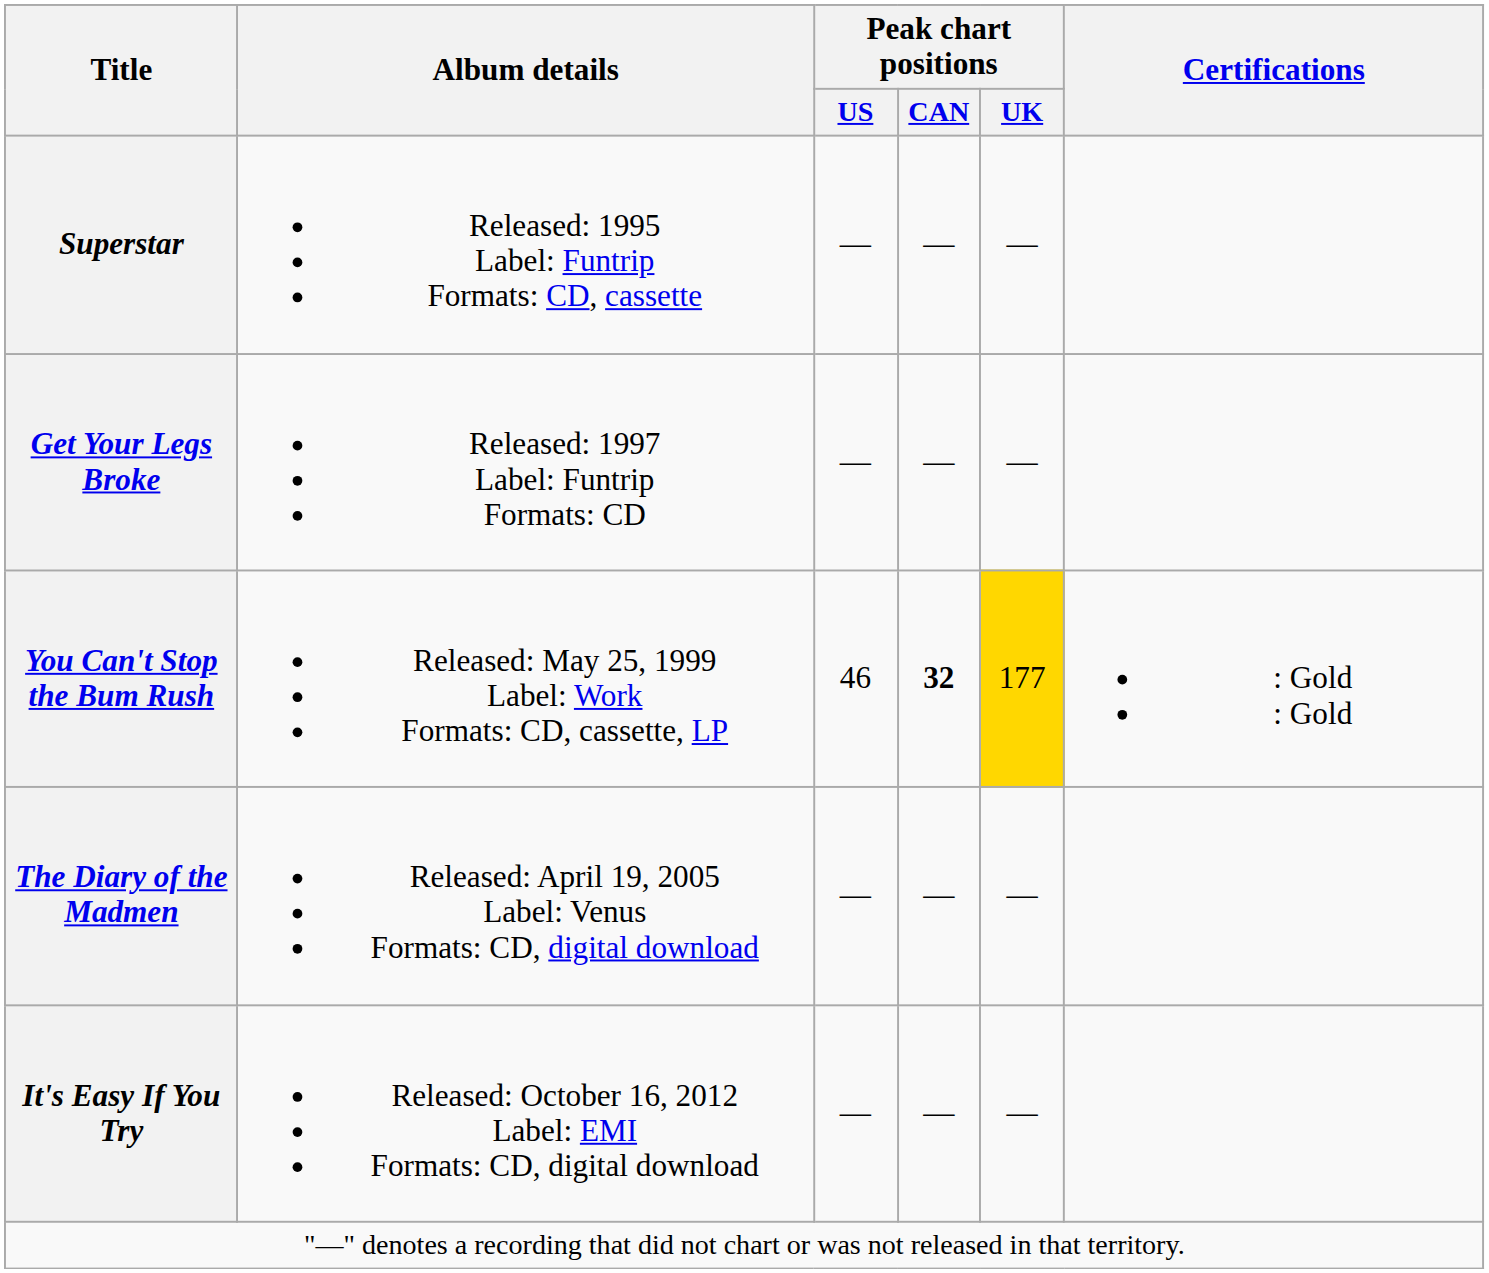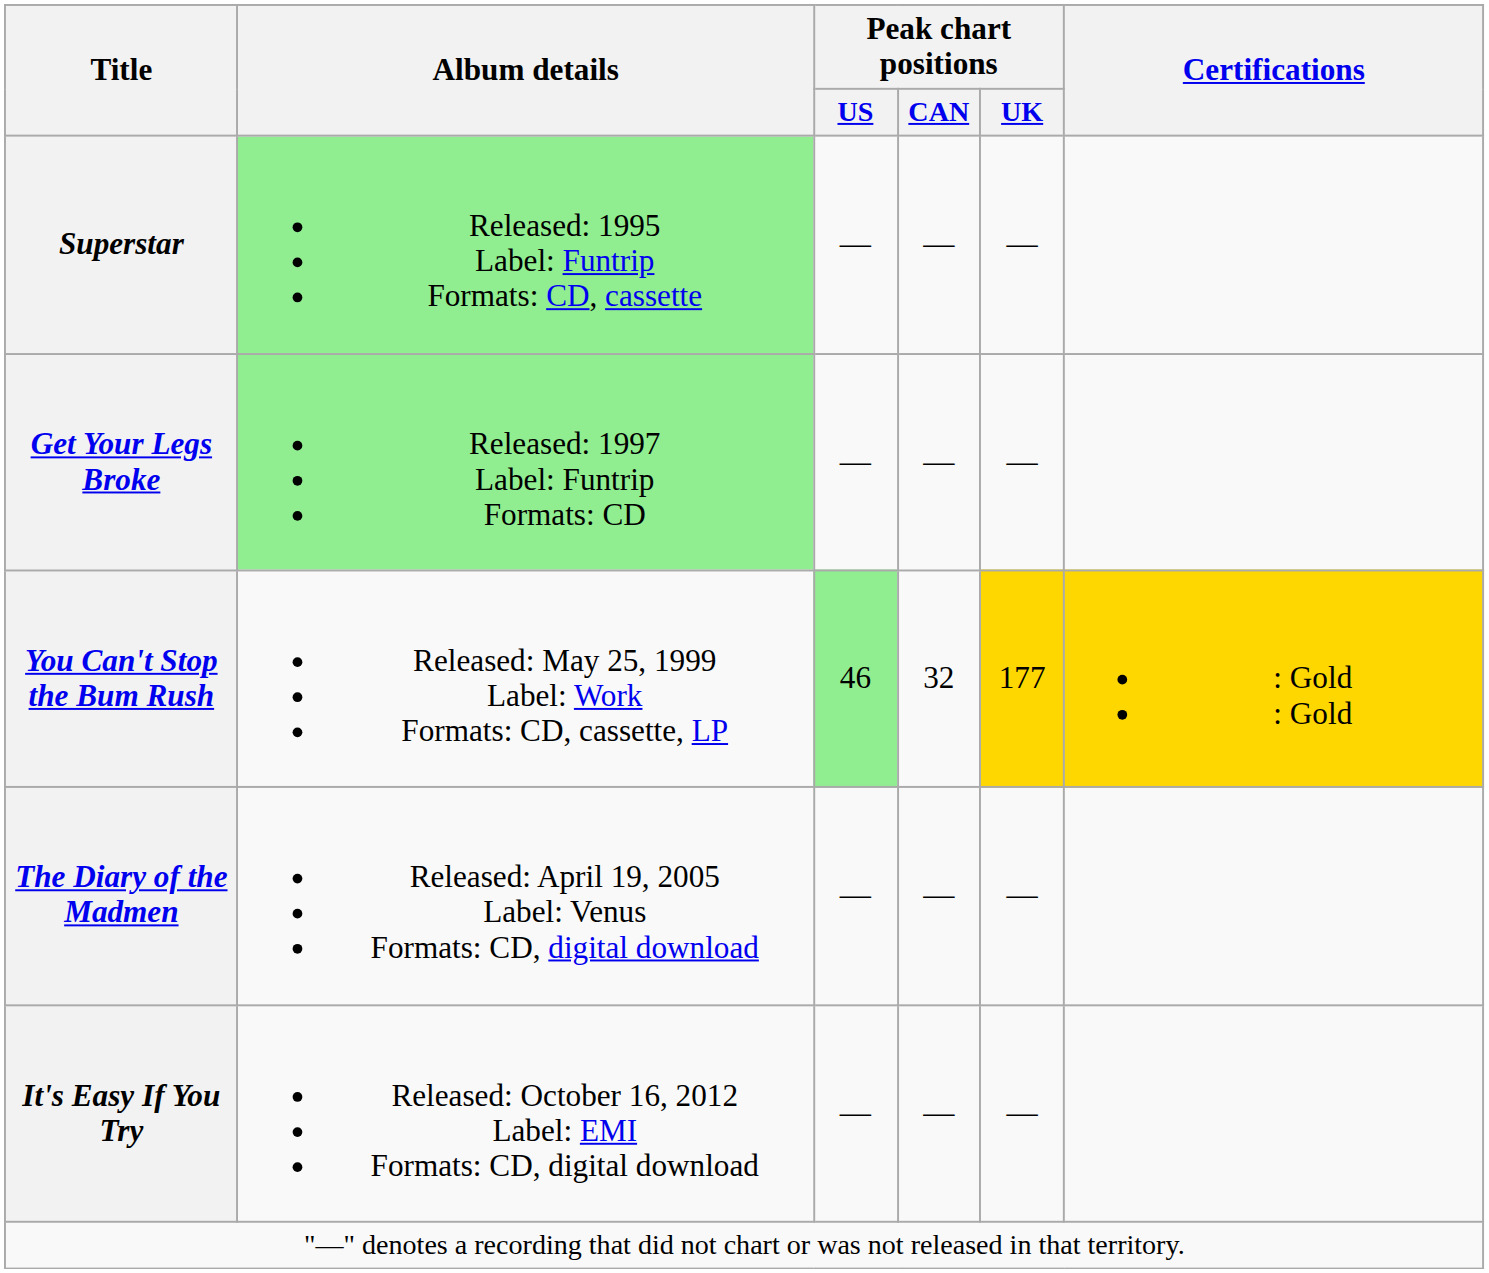(526, 262) no background -> (526, 262) lightgreen background
(526, 479) no background -> (526, 479) lightgreen background
(855, 678) no background -> (855, 678) lightgreen background
(939, 678) bold -> (939, 678) normal
(1274, 696) no background -> (1274, 696) gold background
